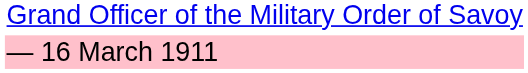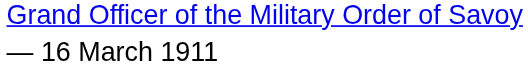(112, 51) pink background -> (112, 51) no background
